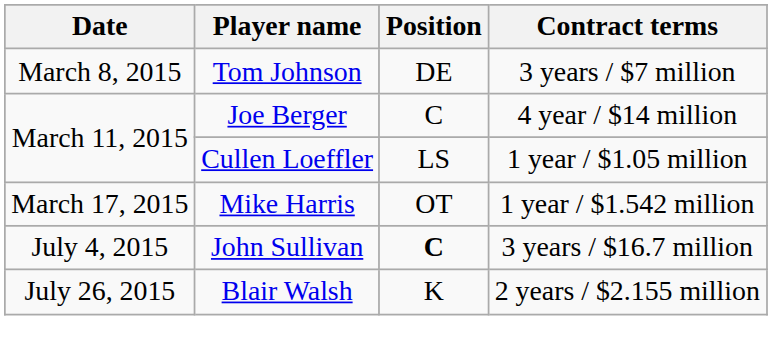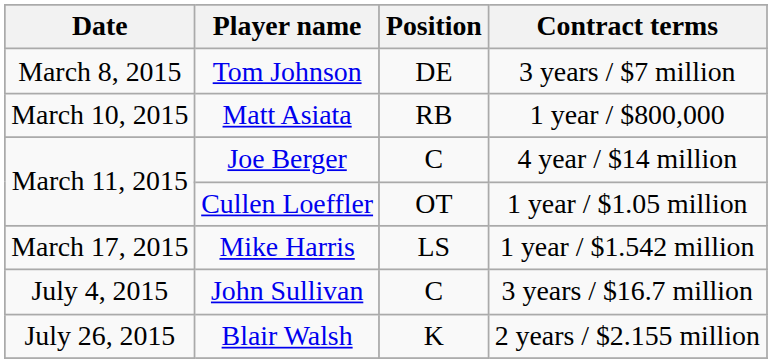+ row: (287, 114)
(434, 159) LS -> (434, 203) OT
(434, 203) OT -> (434, 247) LS
(434, 247) bold -> (434, 291) normal
